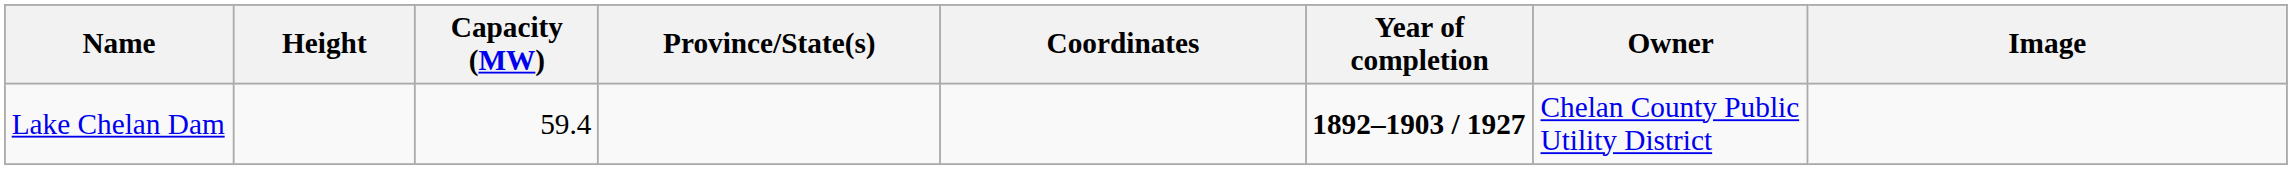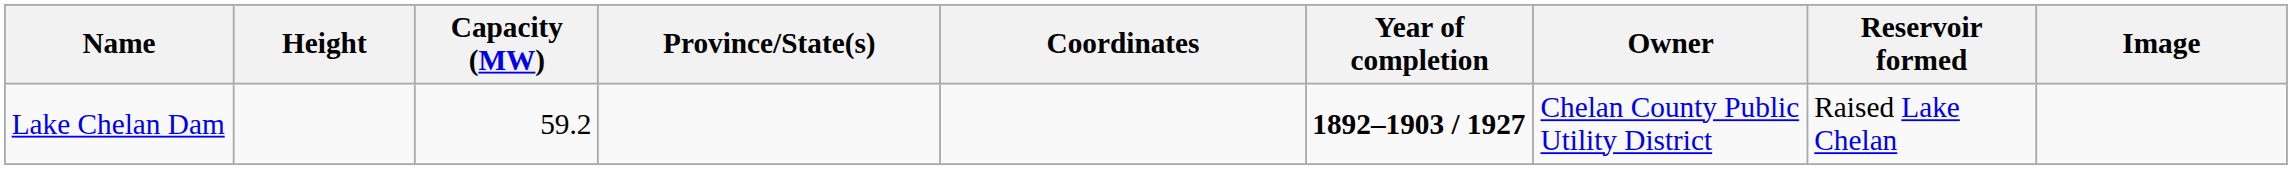+ column: (1922, 44)
(566, 123) 59.4 -> (566, 123) 59.2
